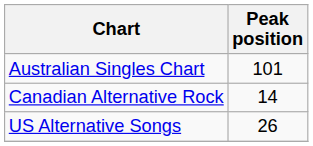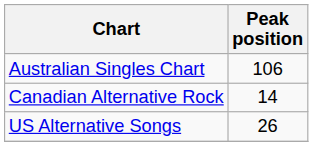(268, 68) 101 -> (268, 68) 106
